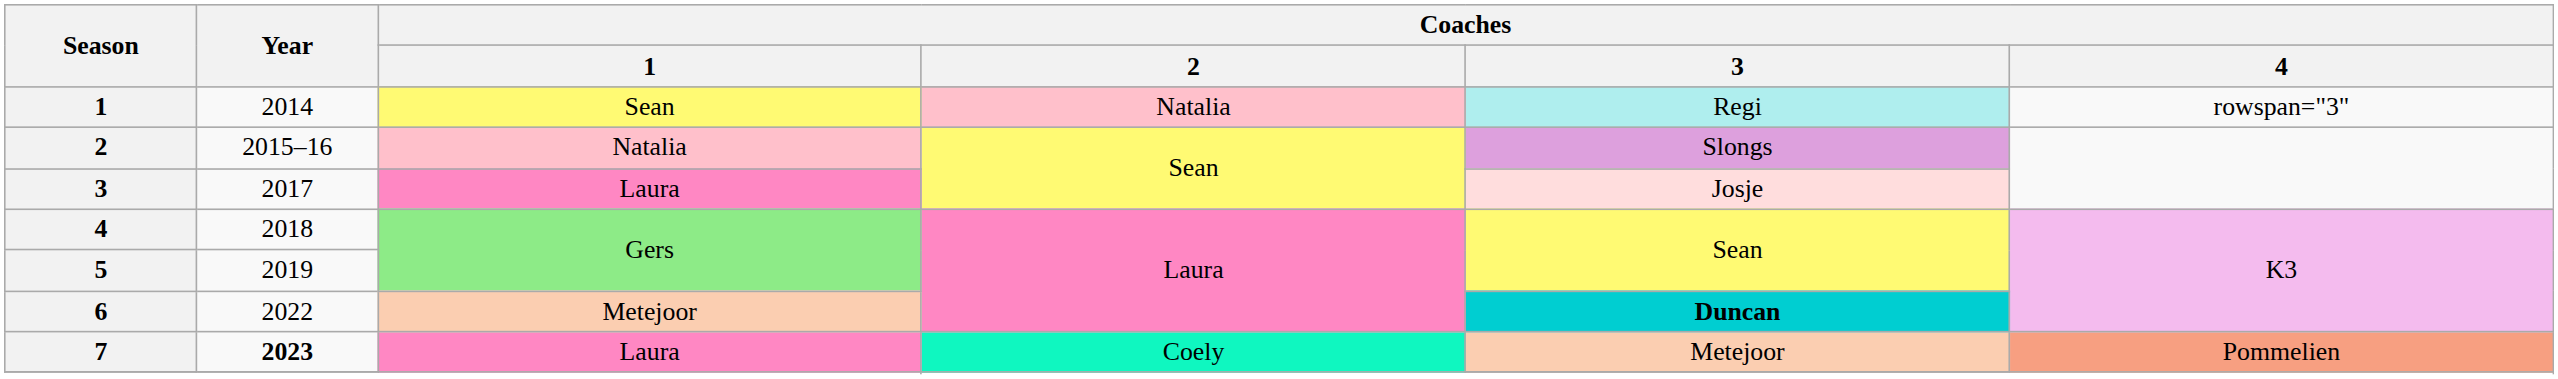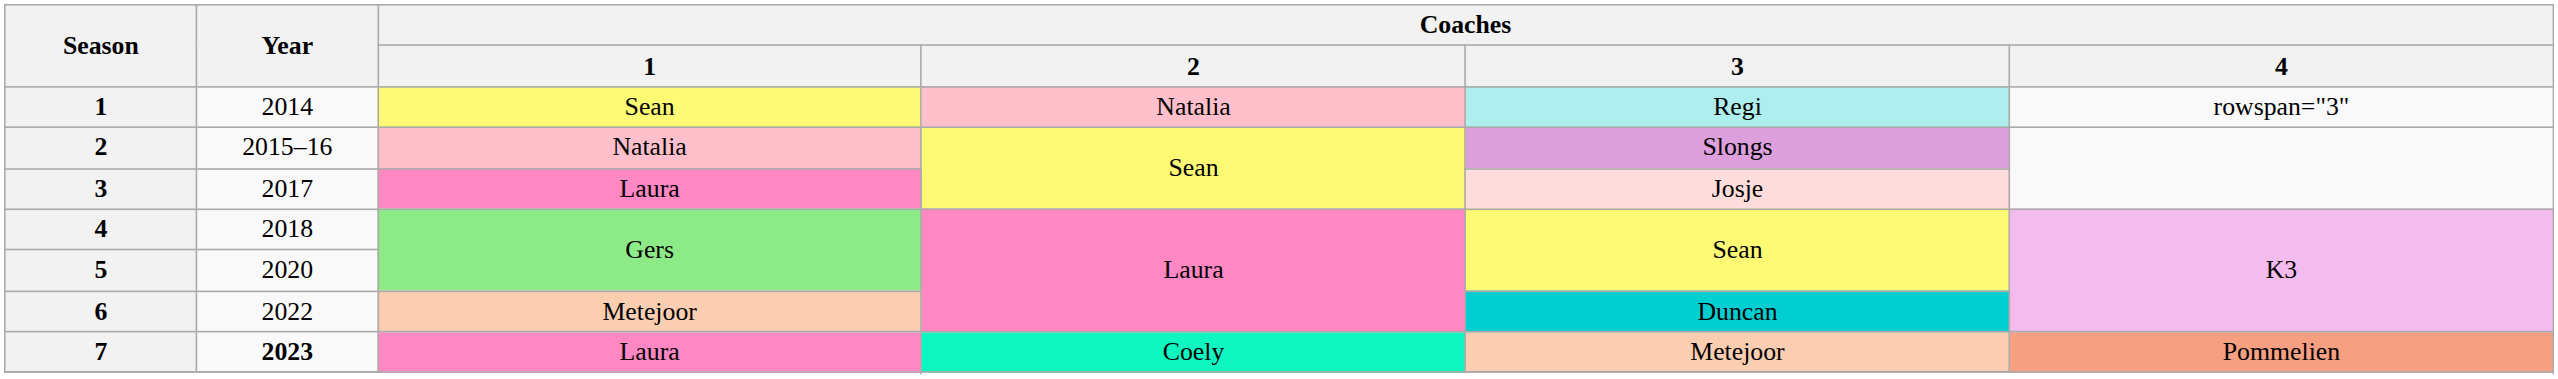(287, 270) 2019 -> (287, 270) 2020
(1737, 310) bold -> (1737, 310) normal
